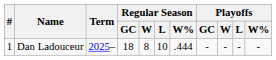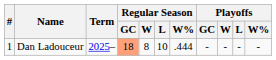(128, 47) no background -> (128, 47) lightsalmon background
